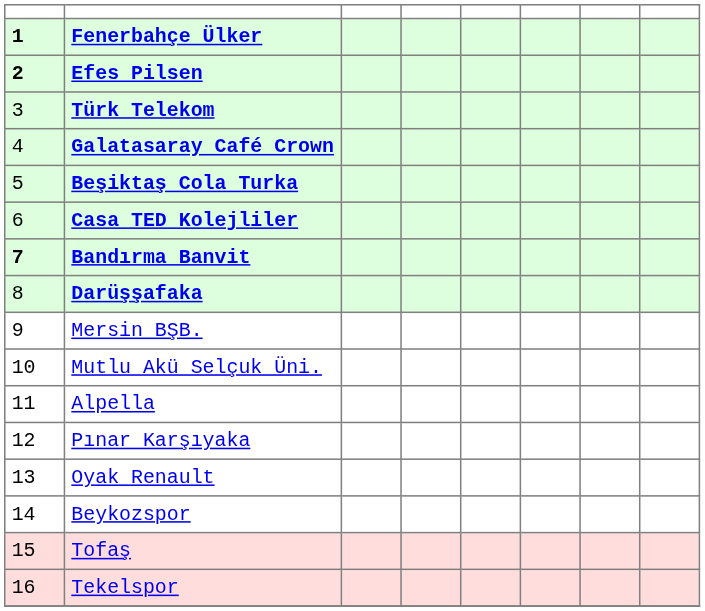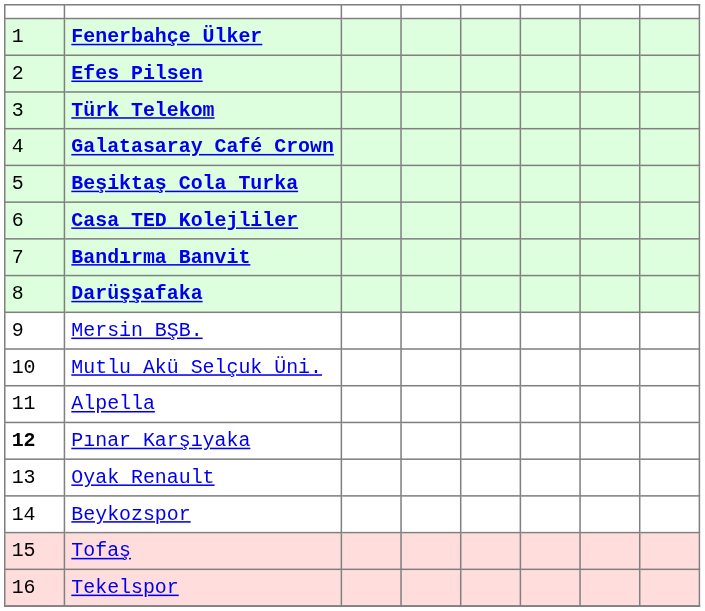(18, 37) bold -> (18, 37) normal
(18, 74) bold -> (18, 74) normal
(18, 257) bold -> (18, 257) normal
(24, 441) normal -> (24, 441) bold
